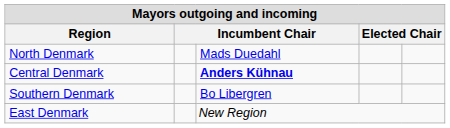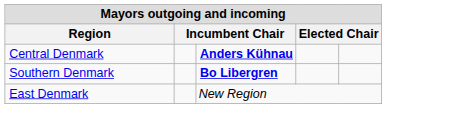- row: (51, 53)
(236, 93) normal -> (239, 73) bold
